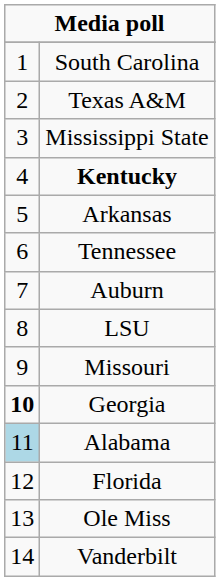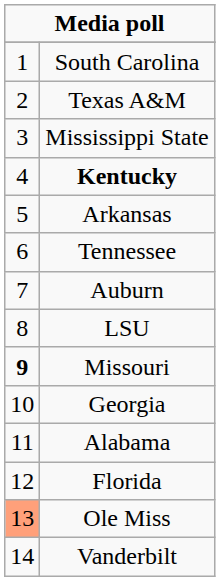(22, 366) normal -> (22, 366) bold
(22, 404) bold -> (22, 404) normal
(22, 442) lightblue background -> (22, 442) no background
(22, 518) no background -> (22, 518) lightsalmon background
